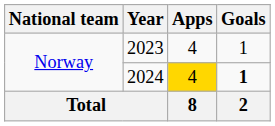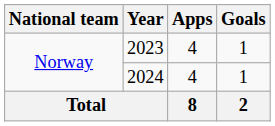(192, 76) gold background -> (192, 76) no background
(243, 76) bold -> (243, 76) normal
